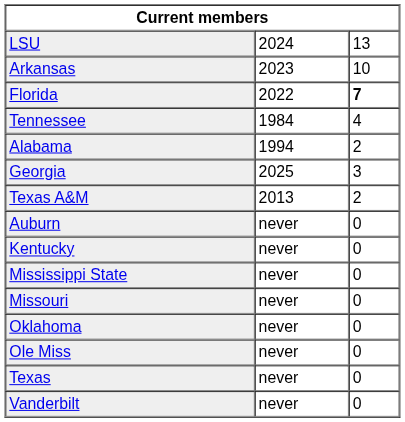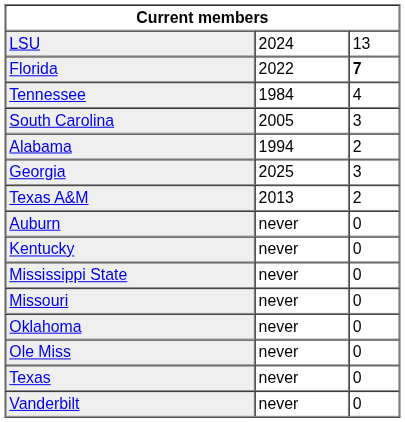- row: (42, 69)
+ row: (62, 120)
